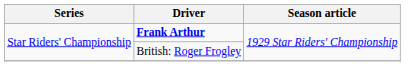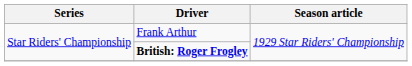(171, 32) bold -> (166, 32) normal
(189, 51) normal -> (192, 51) bold
